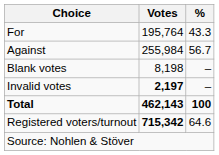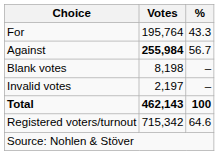(163, 50) normal -> (163, 50) bold
(169, 86) bold -> (169, 86) normal
(163, 123) bold -> (163, 123) normal
